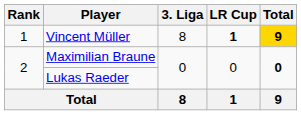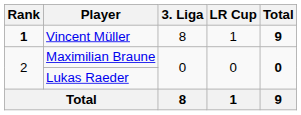(24, 36) normal -> (24, 36) bold
(233, 36) bold -> (233, 36) normal
(278, 36) gold background -> (278, 36) no background
